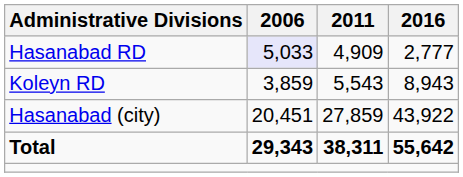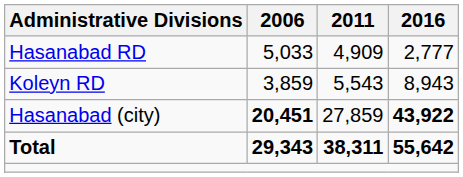(288, 52) lavender background -> (288, 52) no background
(282, 115) normal -> (282, 115) bold
(423, 115) normal -> (423, 115) bold
